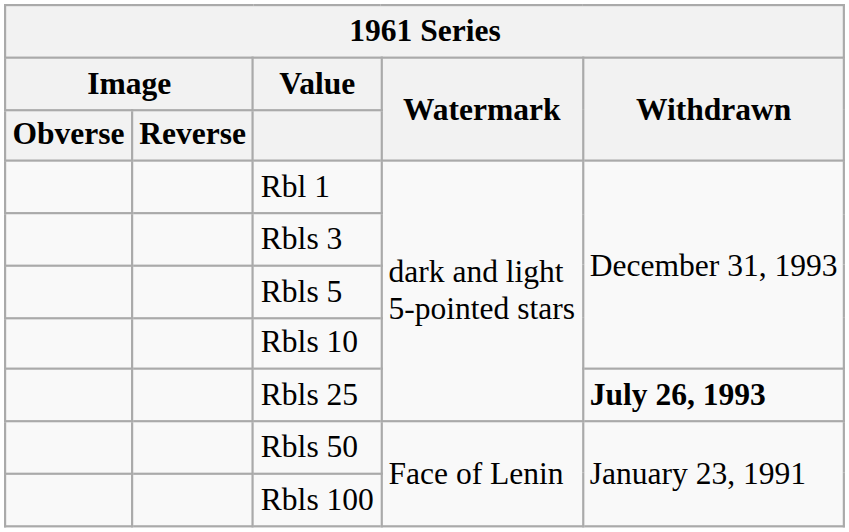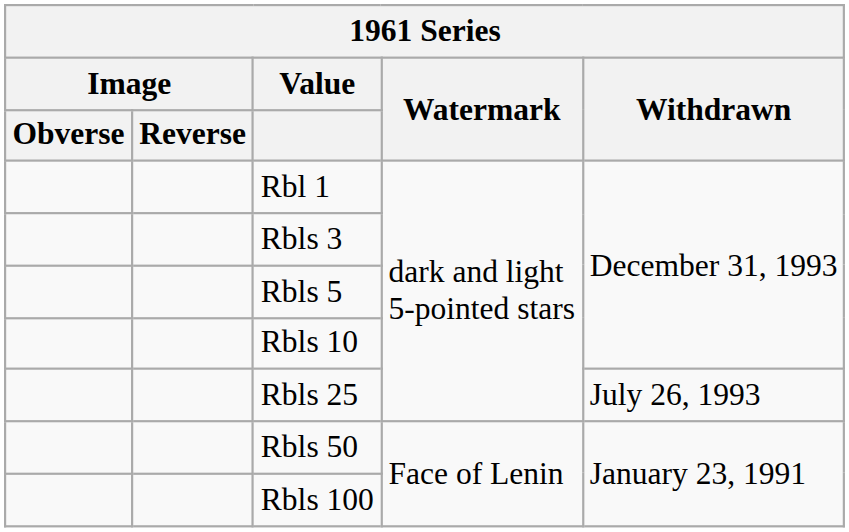(678, 394) bold -> (675, 394) normal
